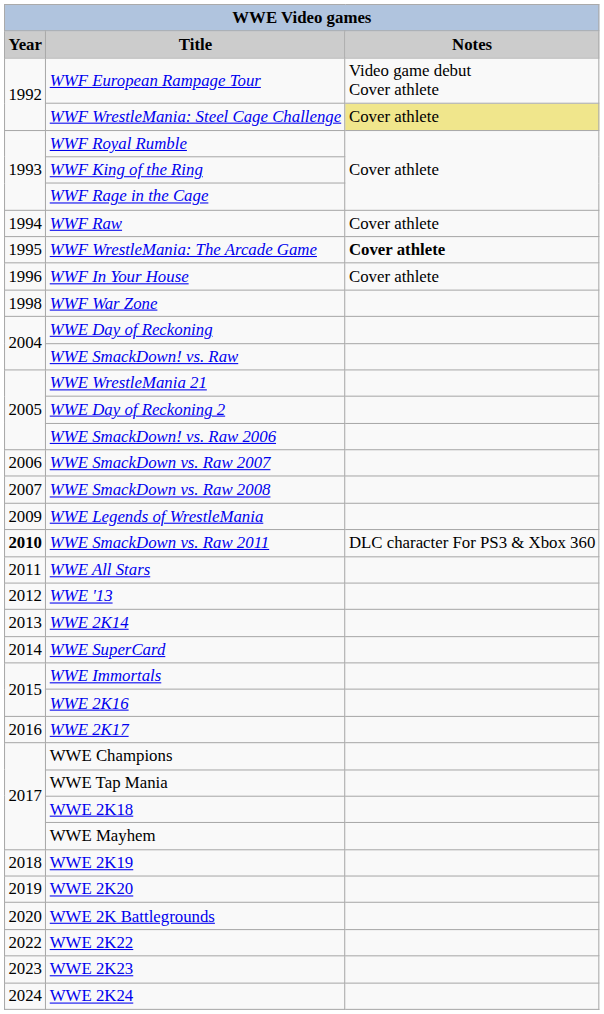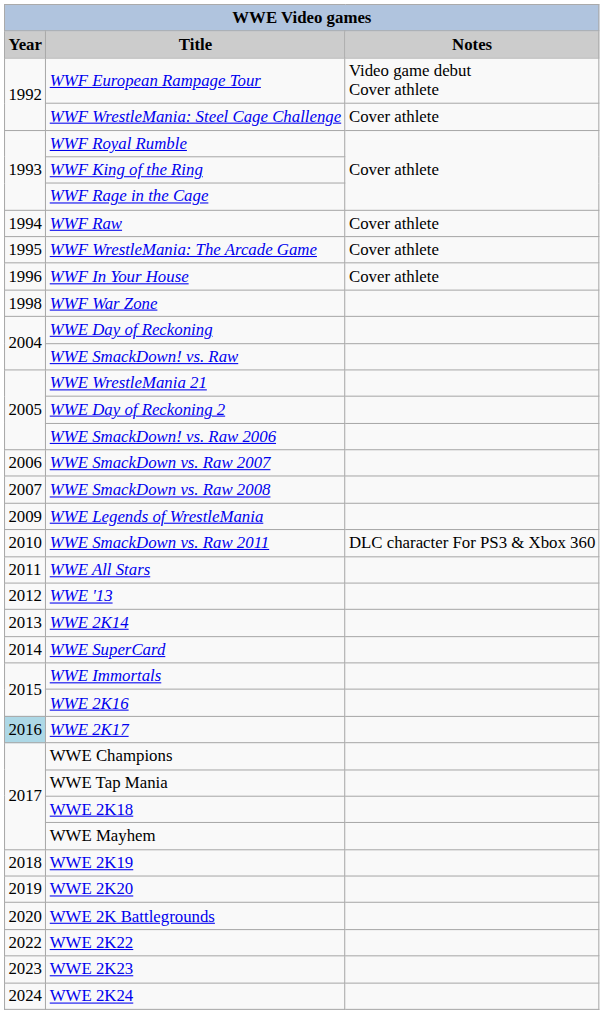(394, 116) khaki background -> (394, 116) no background
(397, 249) bold -> (394, 249) normal
(25, 542) bold -> (25, 542) normal
(25, 729) no background -> (25, 729) lightblue background
